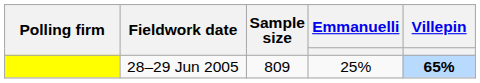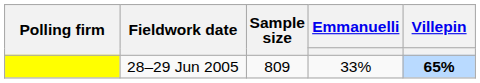(356, 67) 25% -> (356, 67) 33%
